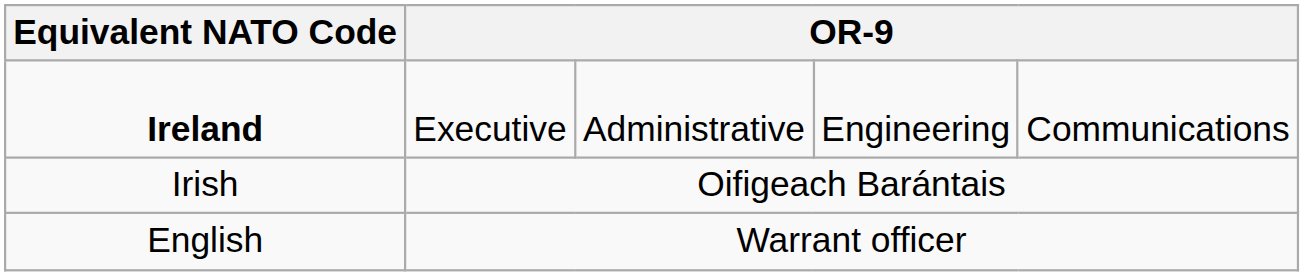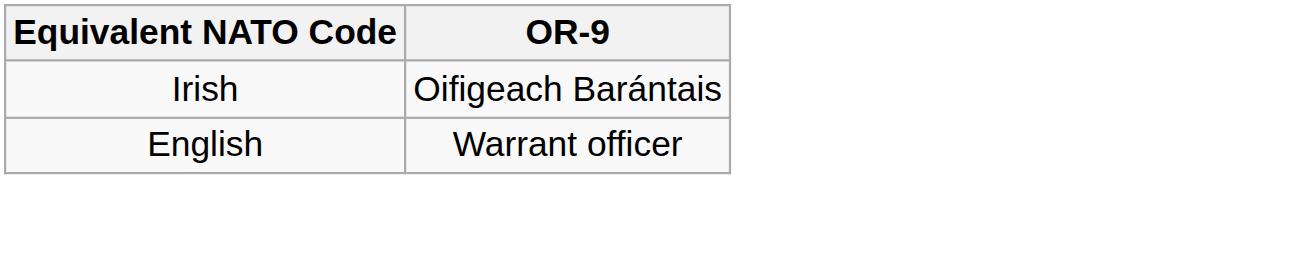- row: (205, 128)
